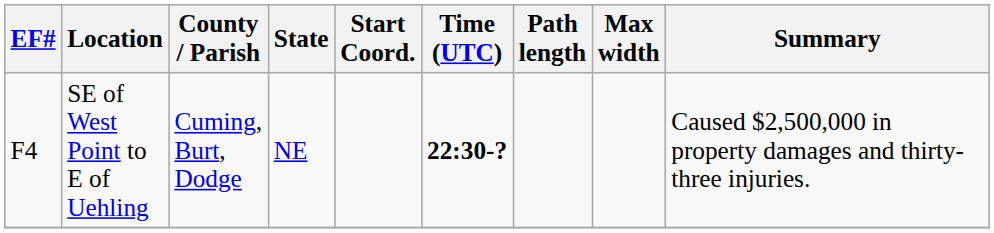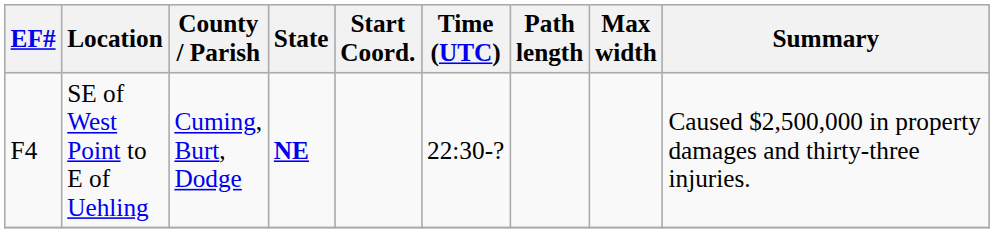(291, 149) normal -> (291, 149) bold
(467, 149) bold -> (466, 149) normal
